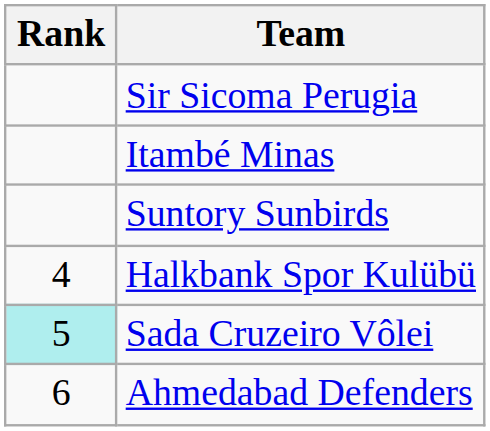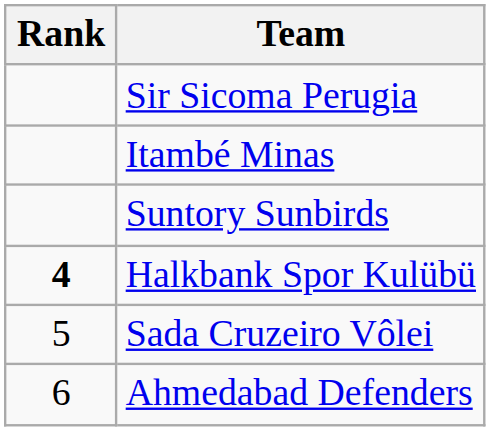(61, 273) normal -> (61, 273) bold
(61, 333) paleturquoise background -> (61, 333) no background
